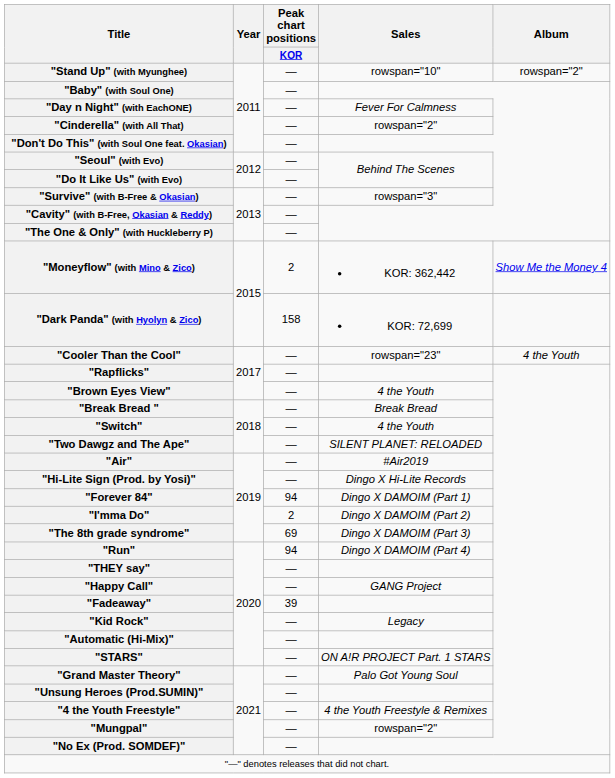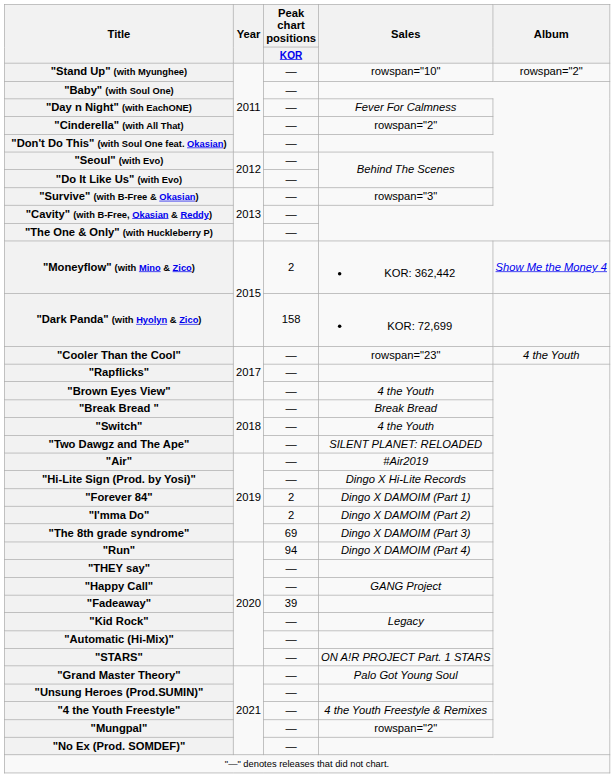(291, 497) 94 -> (291, 497) 2
